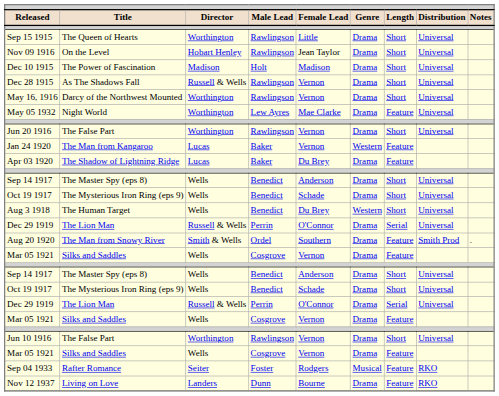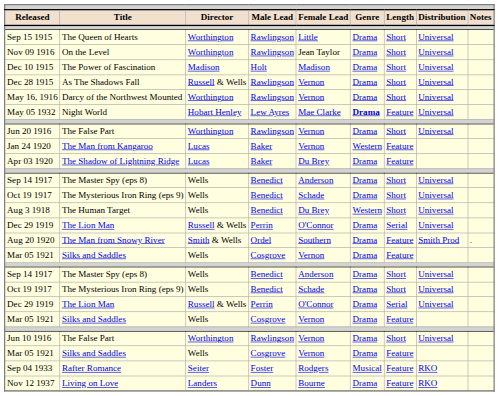(215, 52) Hobart Henley -> (211, 52) Worthington
(211, 112) Worthington -> (215, 112) Hobart Henley
(365, 112) normal -> (366, 112) bold
